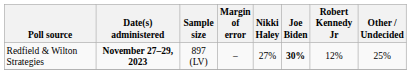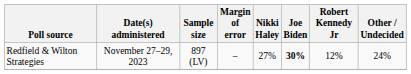(138, 56) bold -> (138, 56) normal
(382, 56) 25% -> (382, 56) 24%
